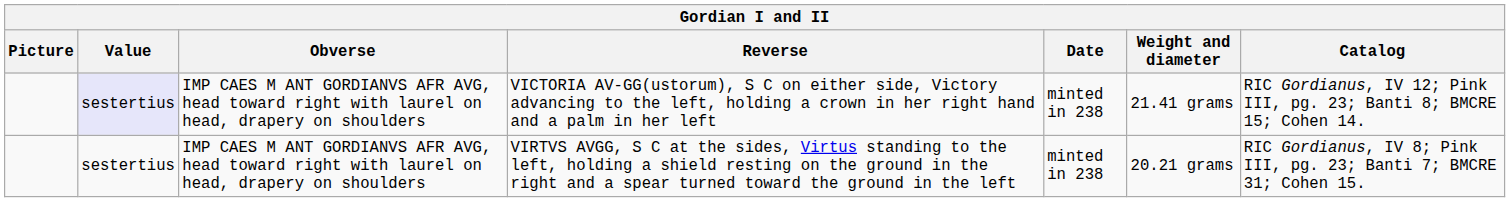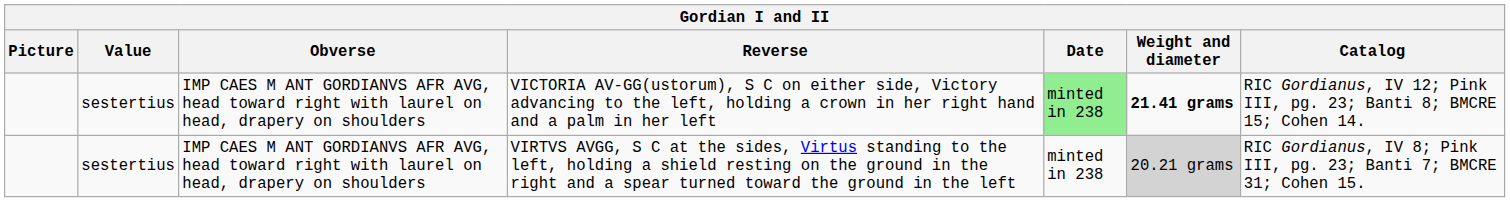(128, 104) lavender background -> (128, 104) no background
(1075, 104) no background -> (1075, 104) lightgreen background
(1182, 104) normal -> (1182, 104) bold
(1182, 166) no background -> (1182, 166) lightgrey background
